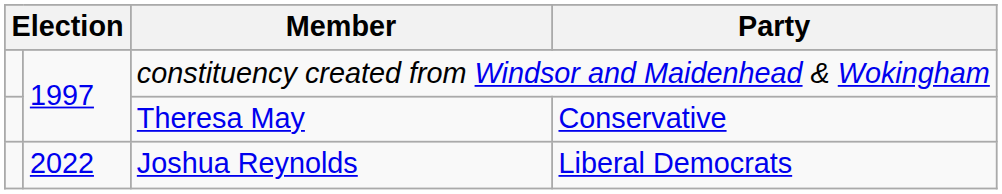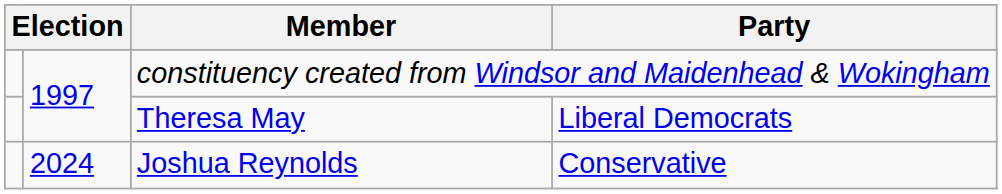(643, 118) Conservative -> (675, 118) Liberal Democrats
(62, 164) 2022 -> (62, 164) 2024
(675, 164) Liberal Democrats -> (643, 164) Conservative
